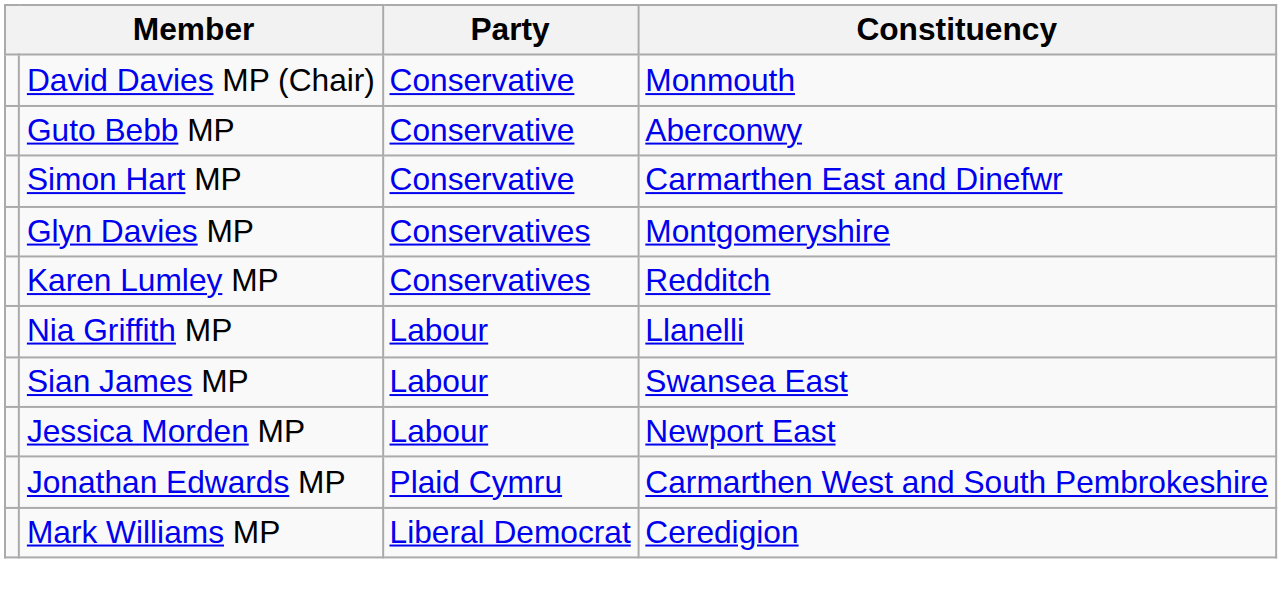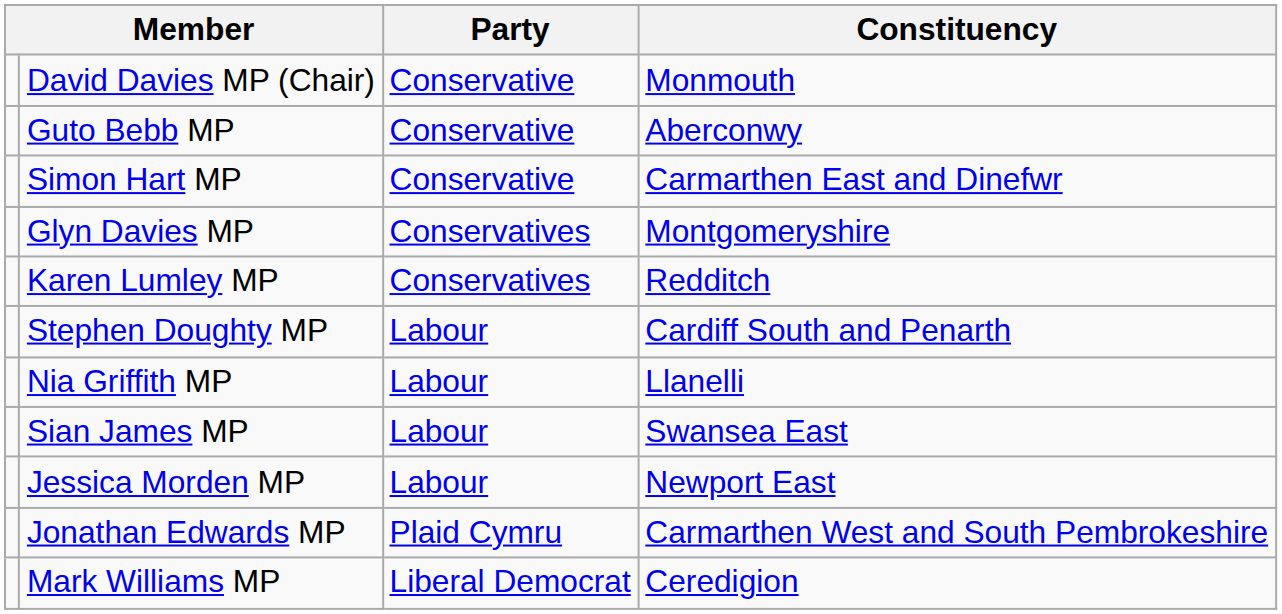+ row: (177, 331)
